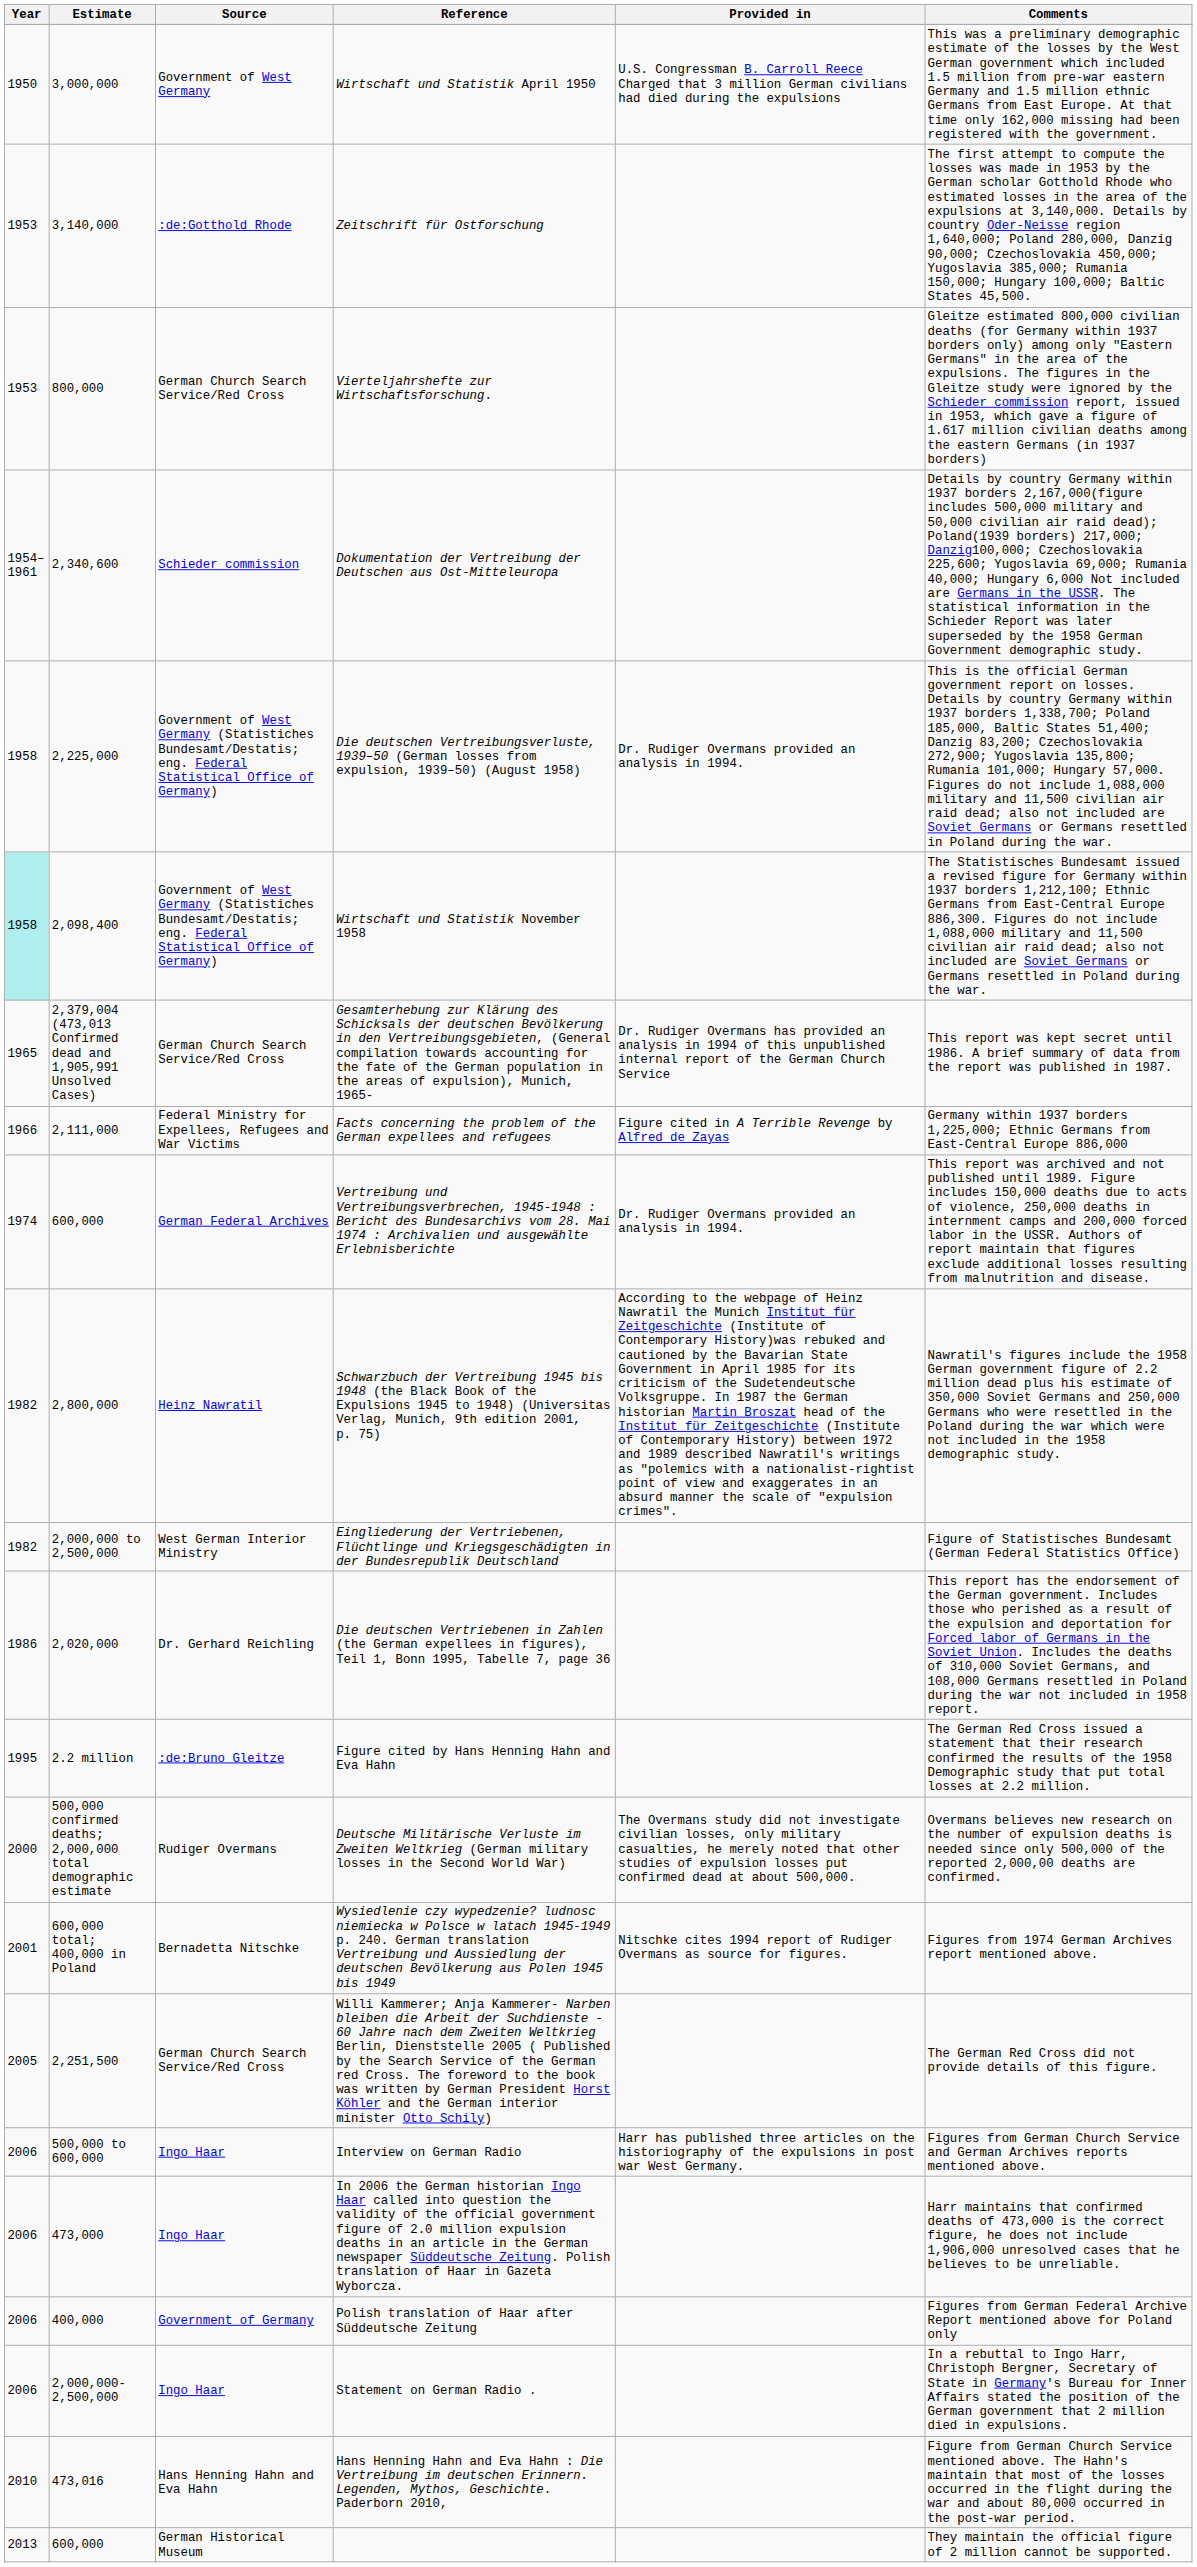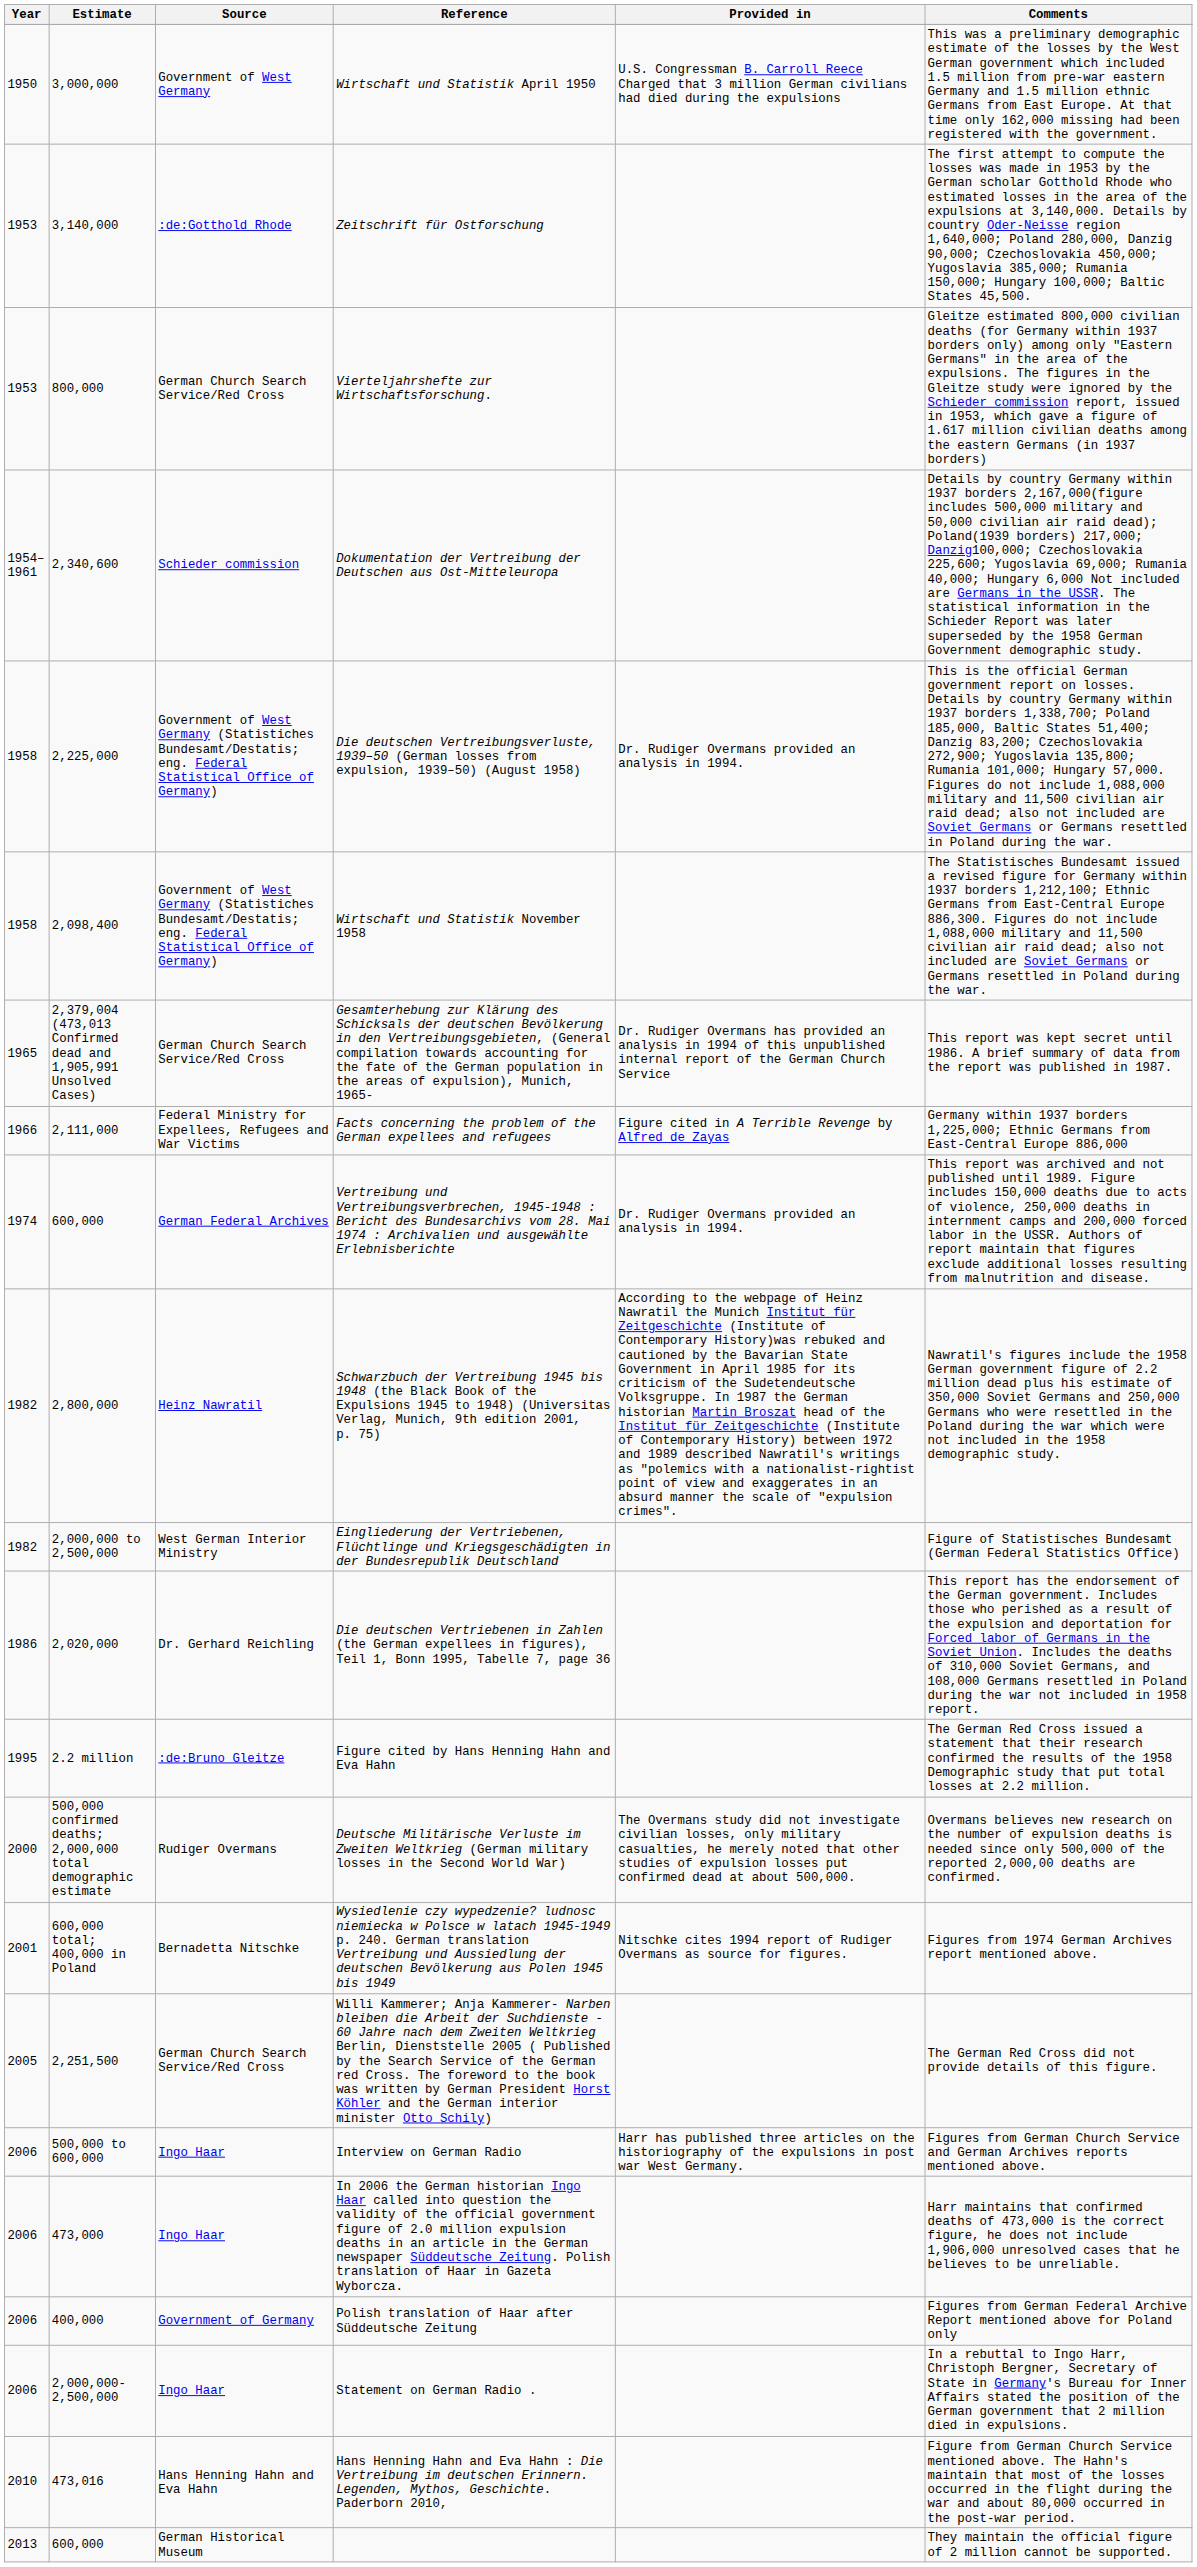(22, 926) paleturquoise background -> (22, 926) no background
